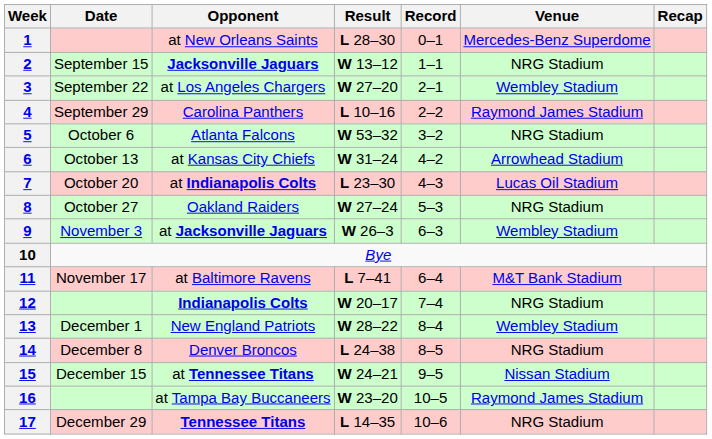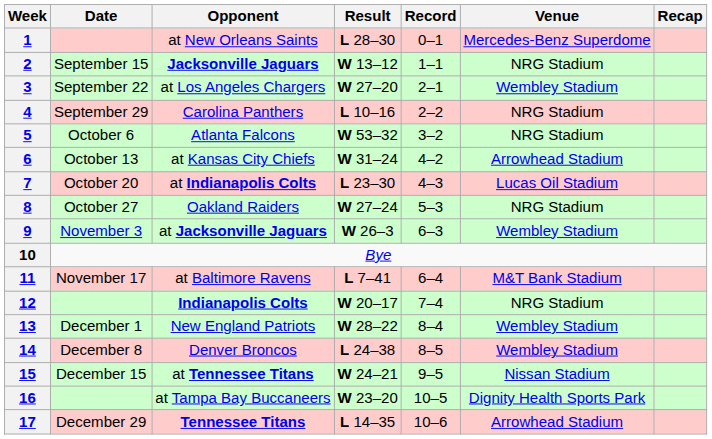(557, 111) Raymond James Stadium -> (557, 111) NRG Stadium
(557, 350) NRG Stadium -> (557, 350) Wembley Stadium
(557, 398) Raymond James Stadium -> (557, 398) Dignity Health Sports Park
(557, 421) NRG Stadium -> (557, 421) Arrowhead Stadium
